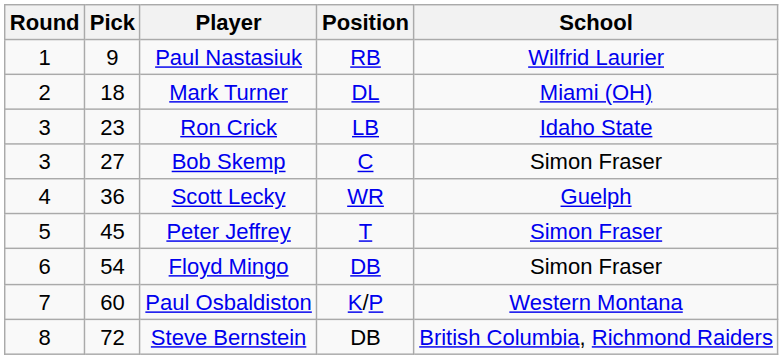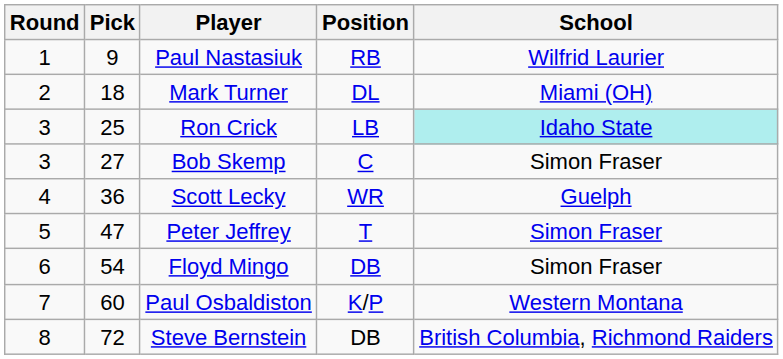(112, 127) 23 -> (112, 127) 25
(596, 127) no background -> (596, 127) paleturquoise background
(112, 232) 45 -> (112, 232) 47
